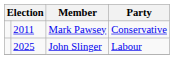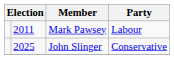(139, 29) Conservative -> (126, 29) Labour
(126, 46) Labour -> (139, 46) Conservative
